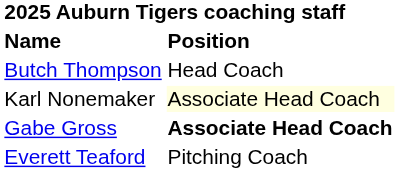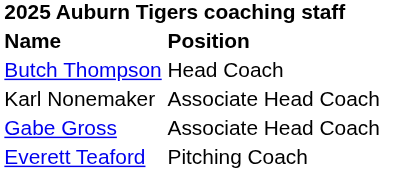(274, 99) lightyellow background -> (274, 99) no background
(280, 128) bold -> (274, 128) normal
